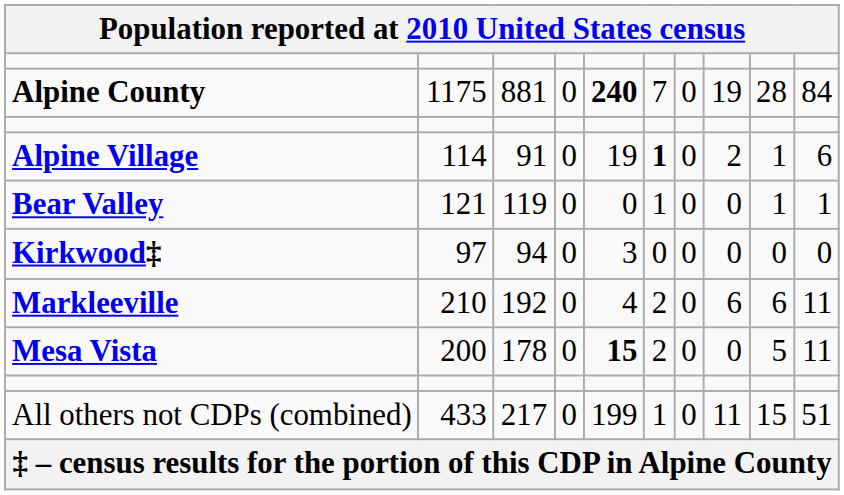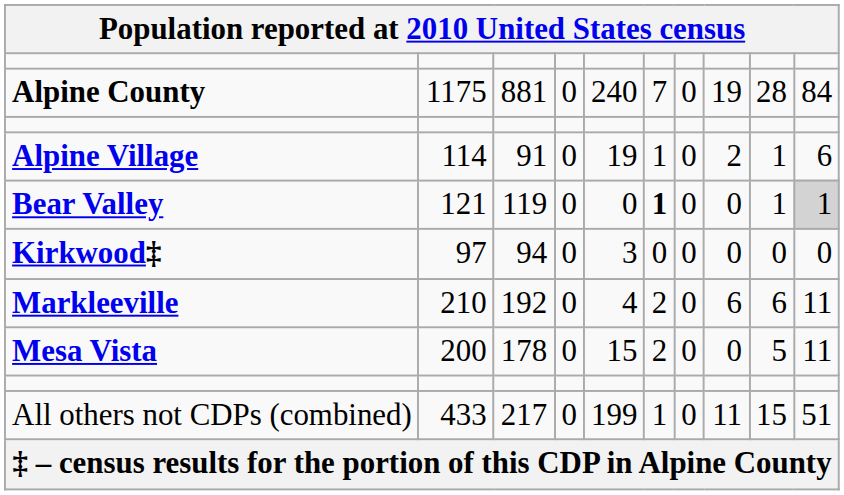(614, 92) bold -> (614, 92) normal
(659, 155) bold -> (659, 155) normal
(659, 204) normal -> (659, 204) bold
(824, 204) no background -> (824, 204) lightgrey background
(622, 351) bold -> (622, 351) normal
